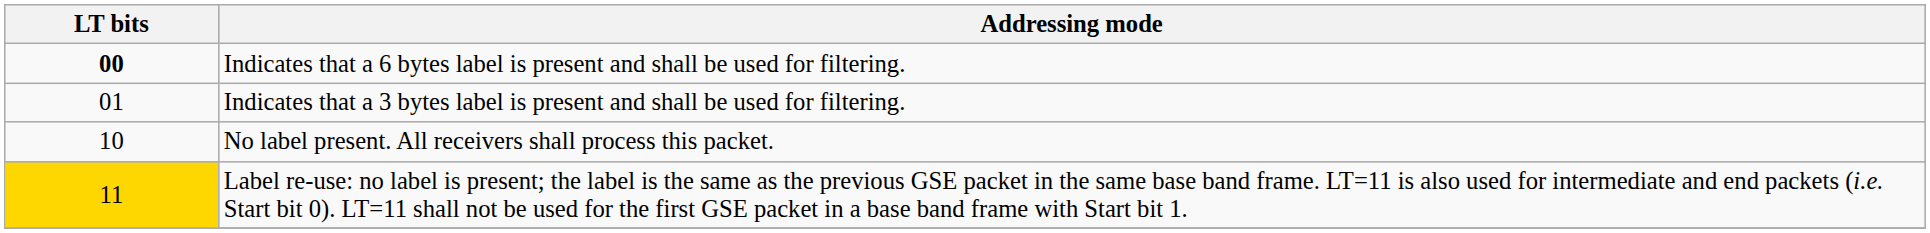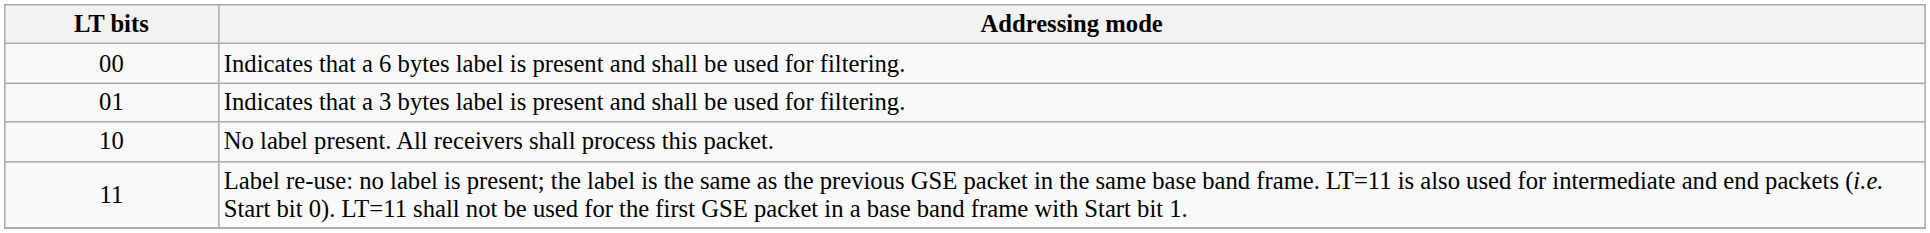(111, 63) bold -> (111, 63) normal
(111, 194) gold background -> (111, 194) no background
